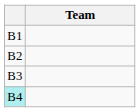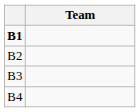(15, 35) normal -> (15, 35) bold
(15, 96) paleturquoise background -> (15, 96) no background
